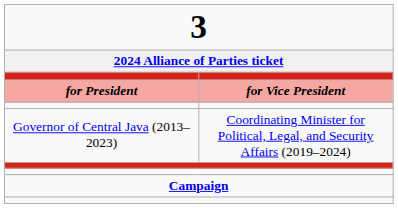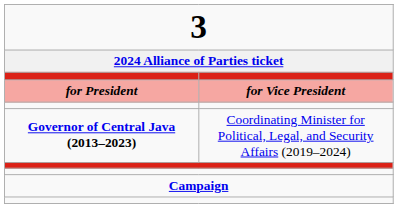(102, 135) normal -> (102, 135) bold
